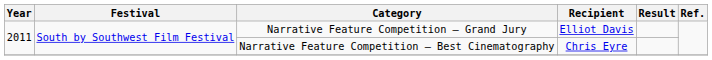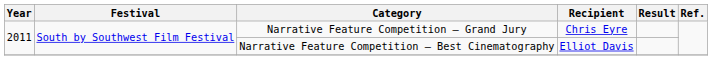(597, 30) Elliot Davis -> (597, 30) Chris Eyre
(597, 46) Chris Eyre -> (597, 46) Elliot Davis
